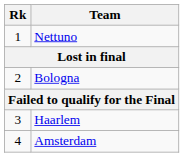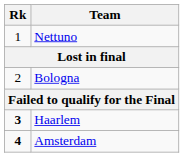(18, 120) normal -> (18, 120) bold
(18, 141) normal -> (18, 141) bold
